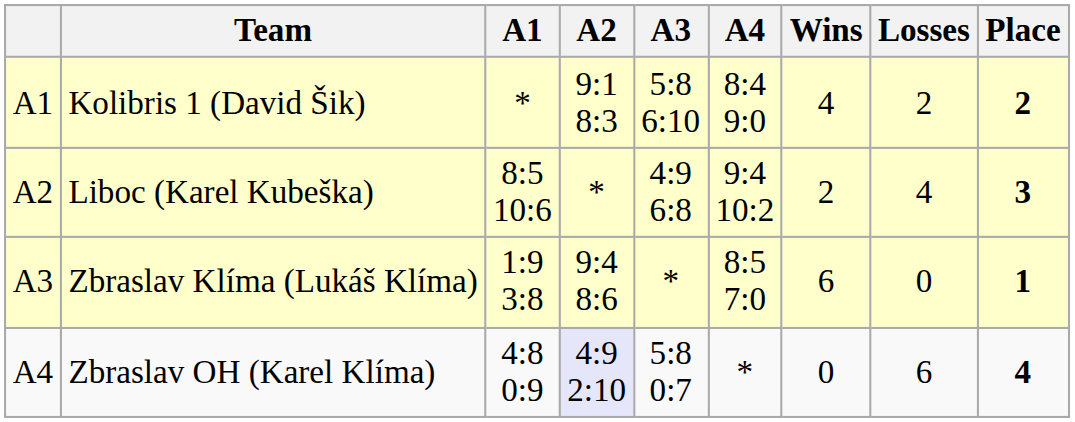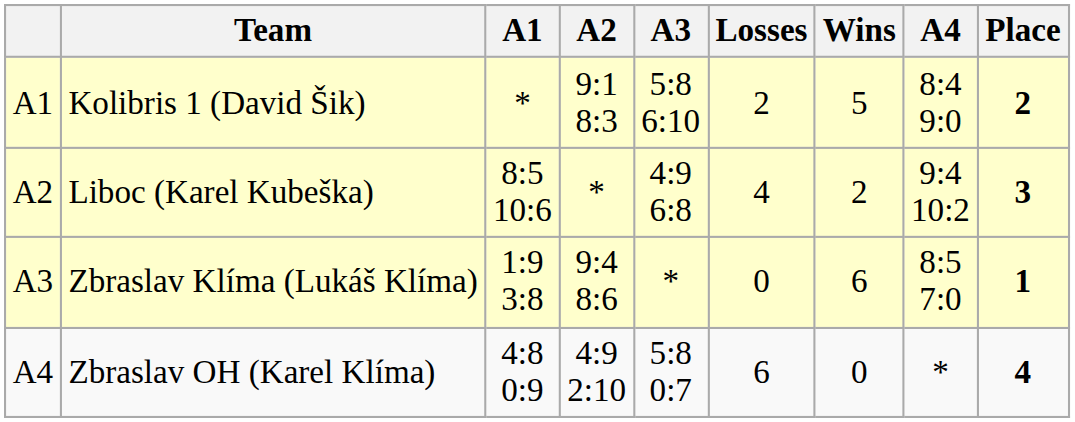columns swapped: (745, 30) <-> (924, 30)
(826, 101) 4 -> (859, 101) 5
(597, 371) lavender background -> (597, 371) no background
